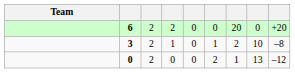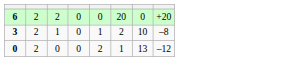- column: (62, 12)
